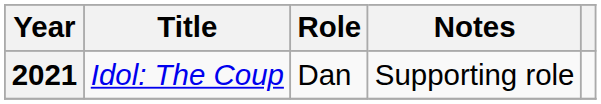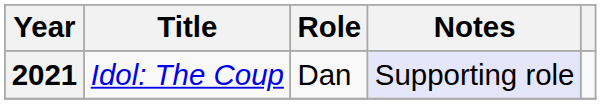(475, 74) no background -> (475, 74) lavender background
